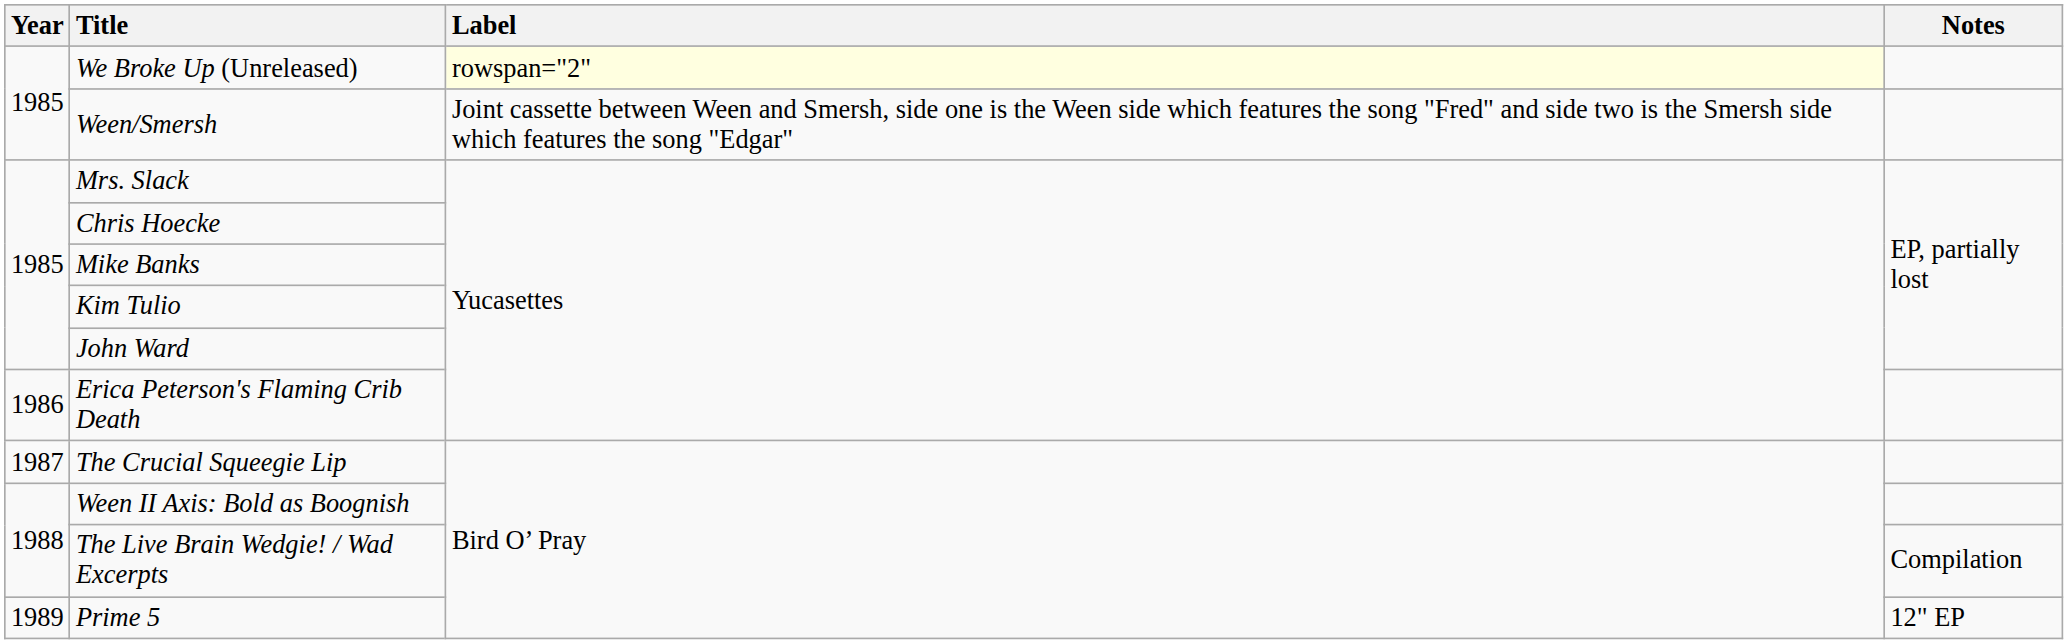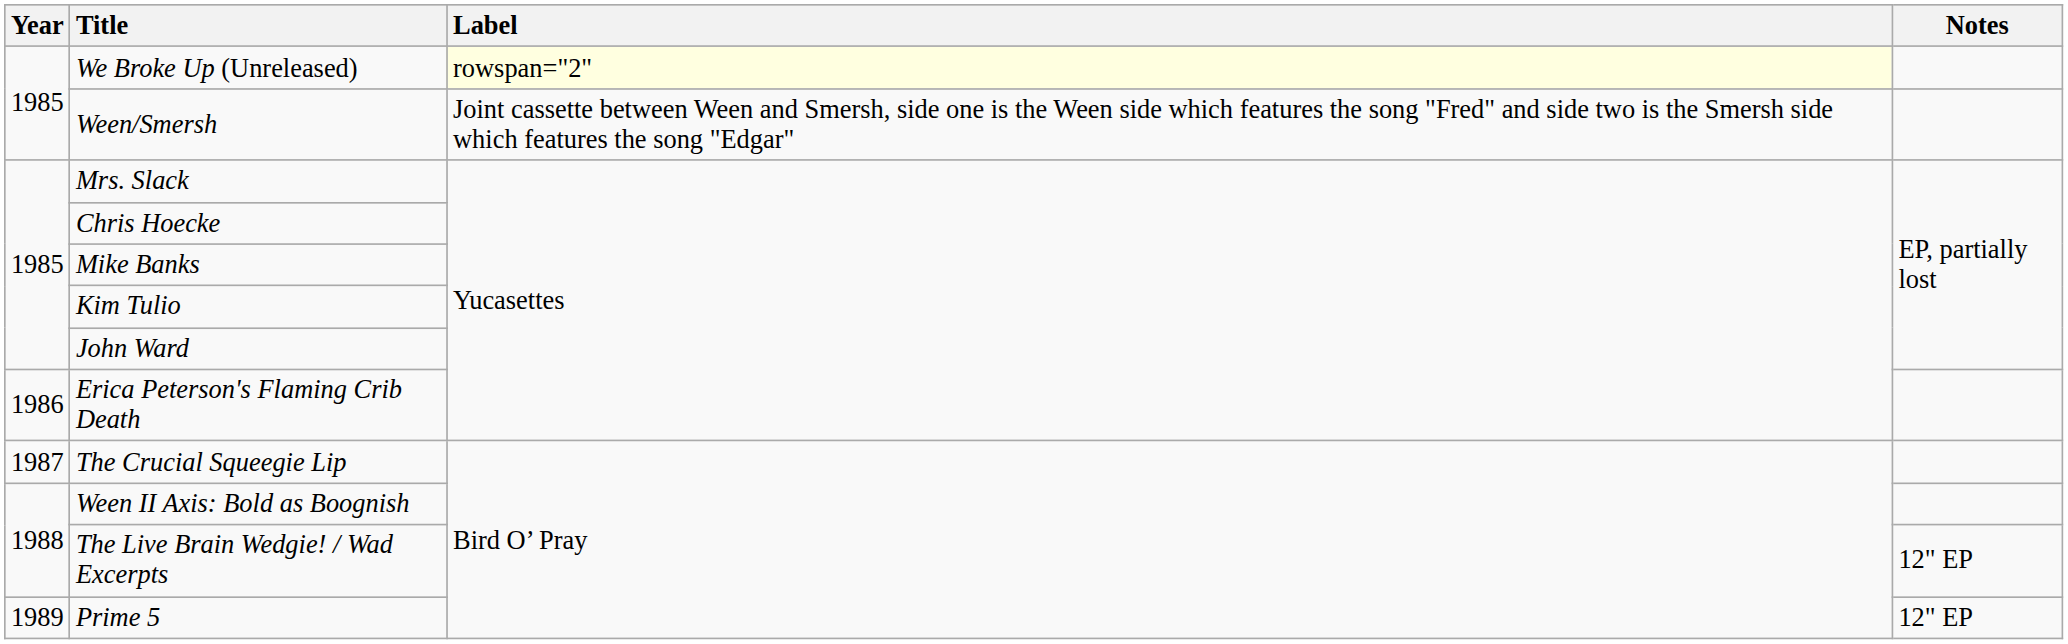(1956, 560) Compilation -> (1936, 560) 12" EP
